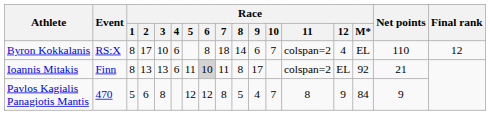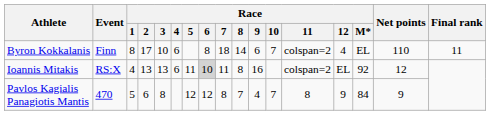(108, 50) RS:X -> (106, 50) Finn
(457, 50) 12 -> (457, 50) 11
(106, 69) Finn -> (108, 69) RS:X
(132, 69) 8 -> (132, 69) 4
(257, 69) 17 -> (257, 69) 16
(401, 69) 21 -> (401, 69) 12
(240, 95) 5 -> (240, 95) 7
